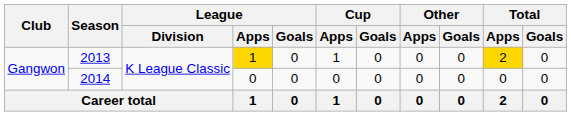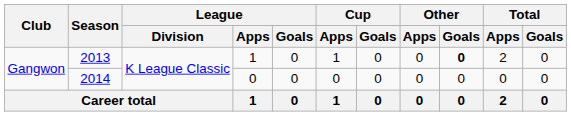(253, 57) gold background -> (253, 57) no background
(461, 57) normal -> (461, 57) bold
(503, 57) gold background -> (503, 57) no background
